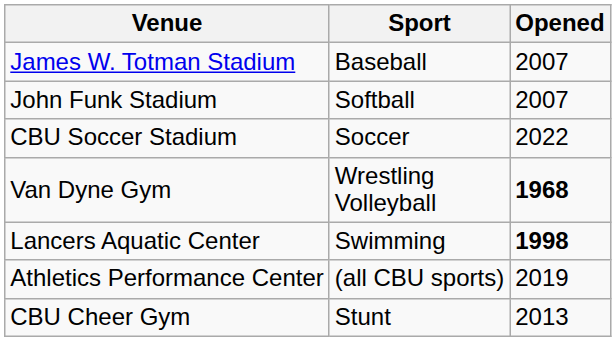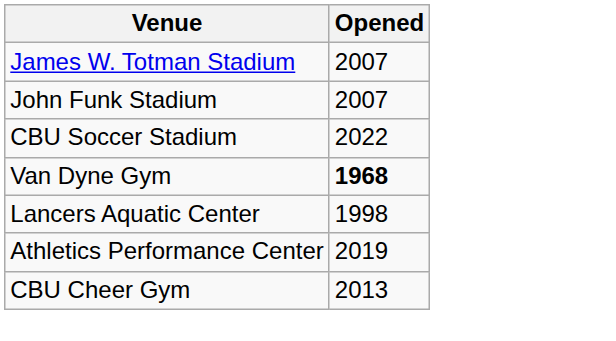- column: (420, 23)
(542, 240) bold -> (362, 213) normal
